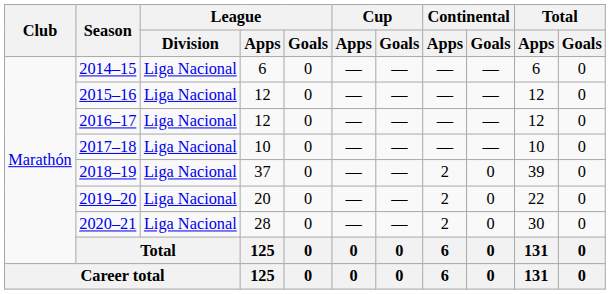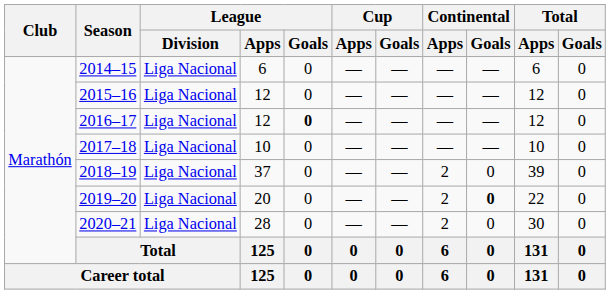(308, 120) normal -> (308, 120) bold
(491, 198) normal -> (491, 198) bold
